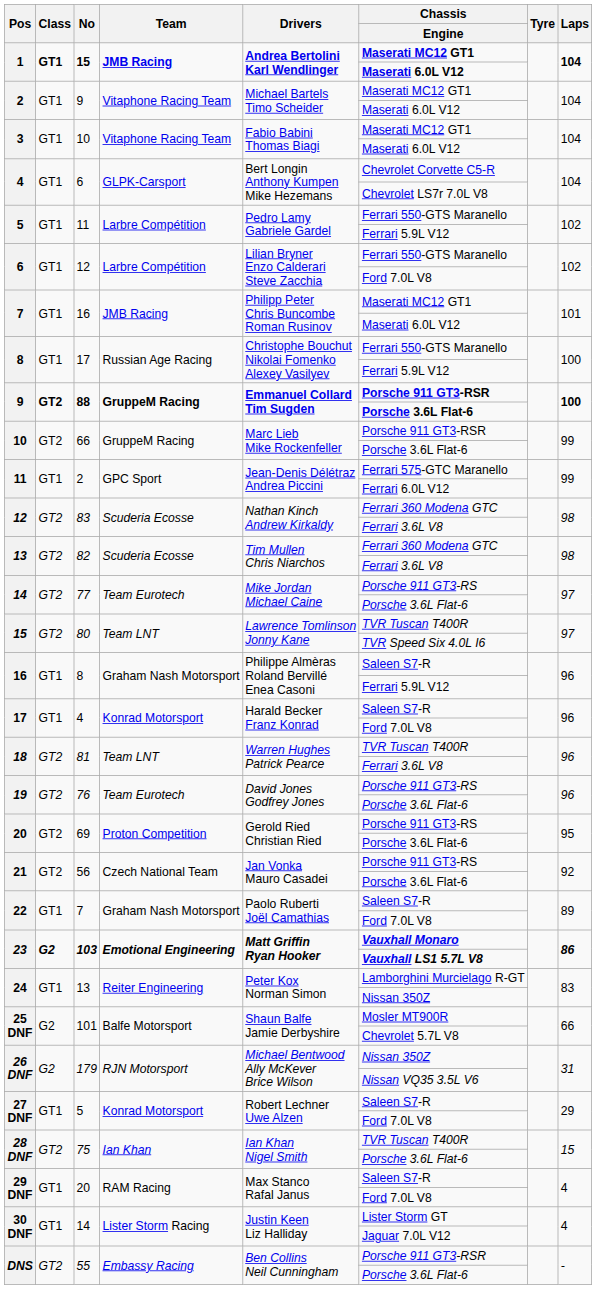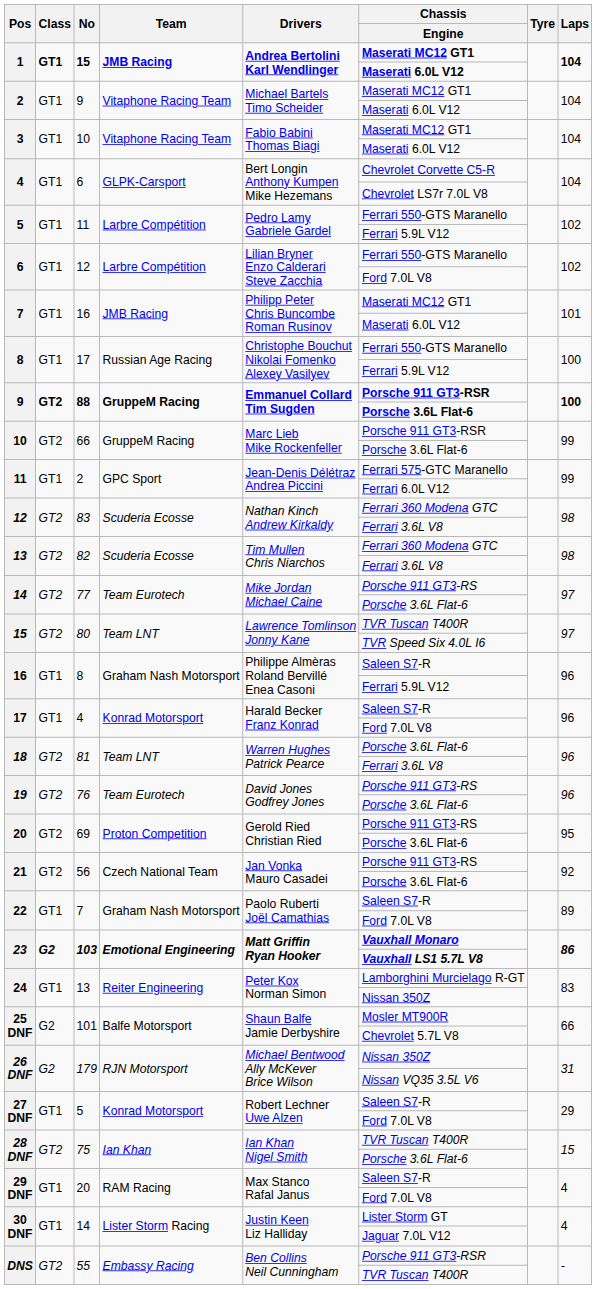(415, 747) TVR Tuscan T400R -> (415, 747) Porsche 3.6L Flat-6
(415, 1275) Porsche 3.6L Flat-6 -> (415, 1275) TVR Tuscan T400R
